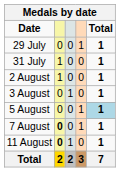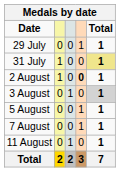(101, 61) no background -> (101, 61) khaki background
(81, 77) normal -> (81, 77) bold
(101, 94) no background -> (101, 94) lightgrey background
(101, 110) lightblue background -> (101, 110) no background
(60, 126) bold -> (60, 126) normal
(60, 142) bold -> (60, 142) normal
